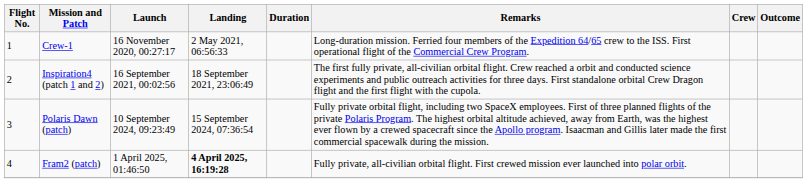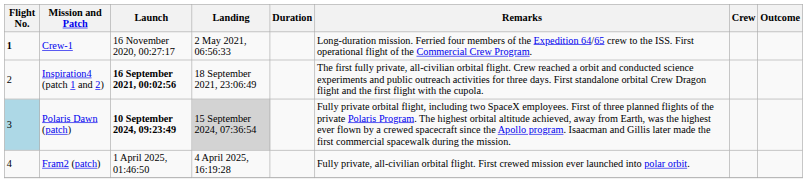(9, 46) normal -> (9, 46) bold
(144, 79) normal -> (144, 79) bold
(9, 124) no background -> (9, 124) lightblue background
(144, 124) normal -> (144, 124) bold
(222, 124) no background -> (225, 124) lightgrey background
(219, 163) bold -> (222, 163) normal
